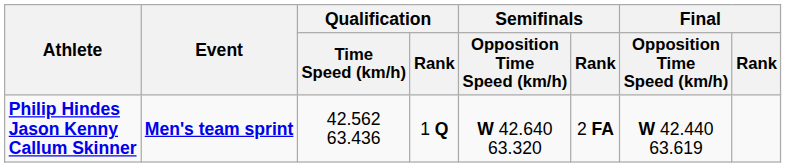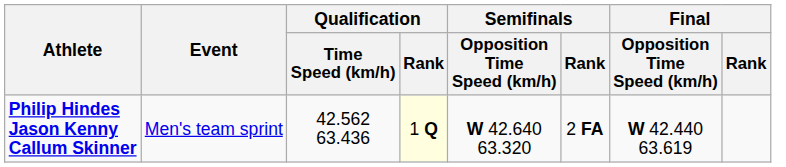(219, 129) bold -> (214, 129) normal
(434, 129) no background -> (424, 129) lightyellow background
